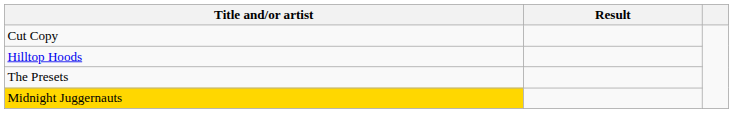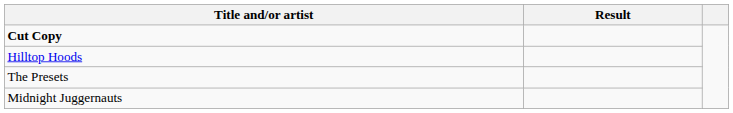(33, 35) normal -> (35, 35) bold
(65, 98) gold background -> (65, 98) no background
